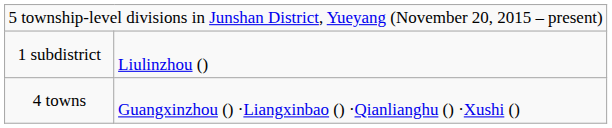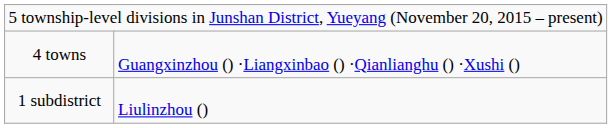rows swapped: (59, 54) <-> (59, 100)
